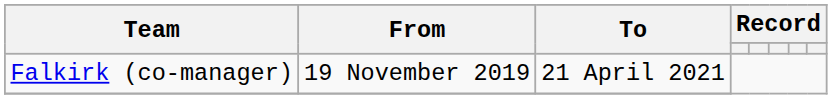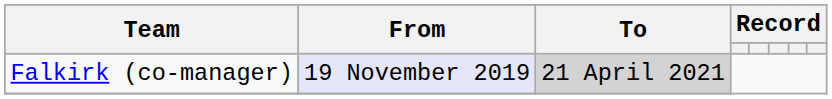(417, 74) no background -> (417, 74) lavender background
(633, 74) no background -> (633, 74) lightgrey background
